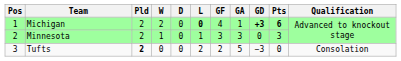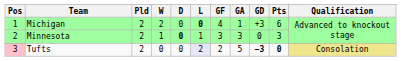(259, 24) bold -> (259, 24) normal
(279, 24) bold -> (279, 24) normal
(181, 37) normal -> (181, 37) bold
(15, 50) no background -> (15, 50) pink background
(142, 50) bold -> (142, 50) normal
(201, 50) no background -> (201, 50) lavender background
(259, 50) normal -> (259, 50) bold
(279, 50) normal -> (279, 50) bold
(342, 50) no background -> (342, 50) khaki background
